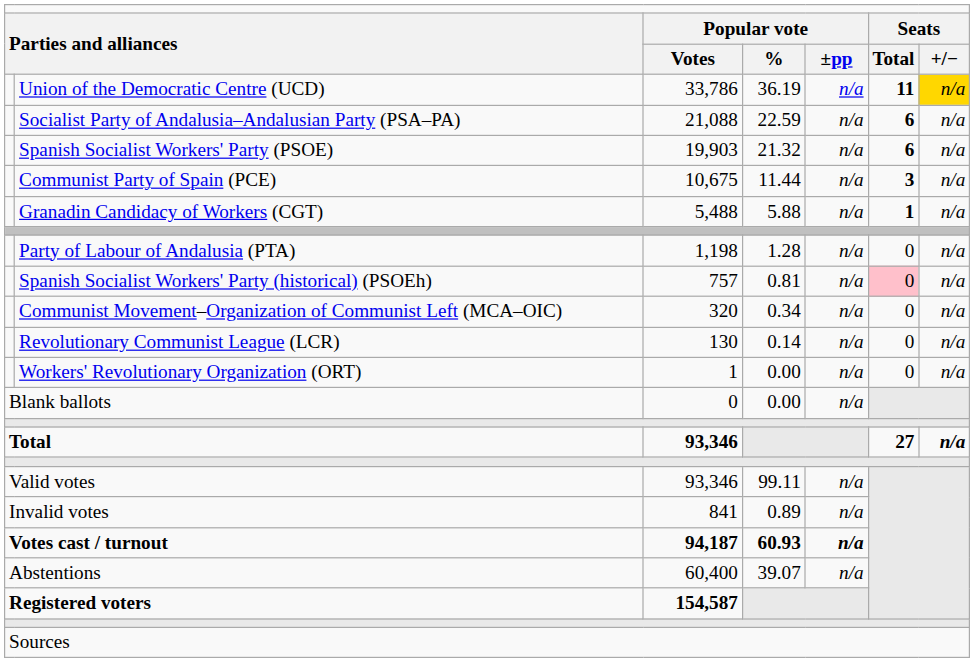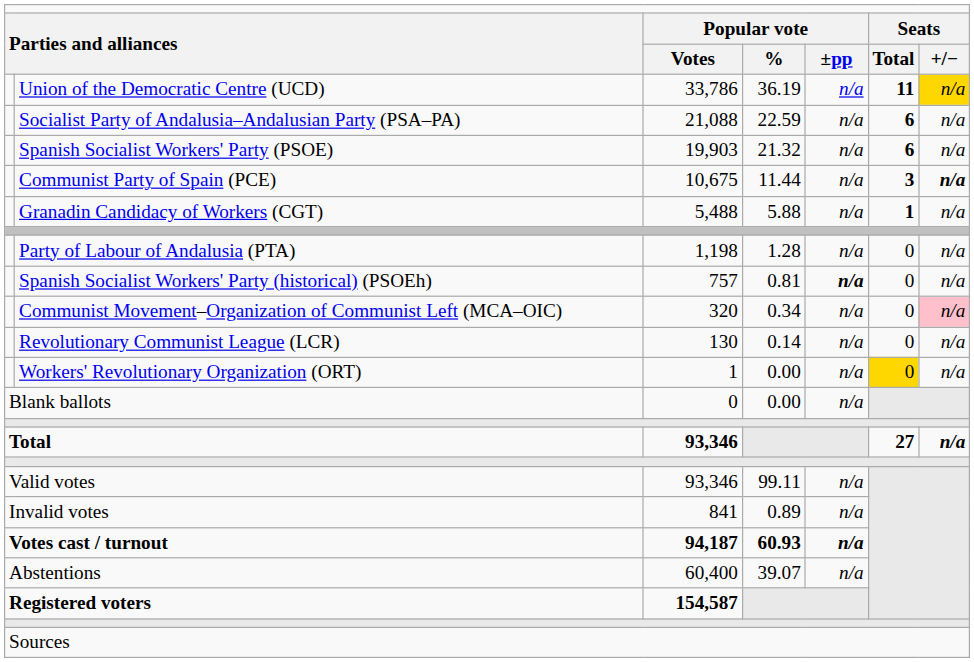(953, 180) normal -> (952, 180) bold
(851, 281) normal -> (851, 281) bold
(910, 281) pink background -> (910, 281) no background
(953, 311) no background -> (953, 311) pink background
(910, 372) no background -> (910, 372) gold background
